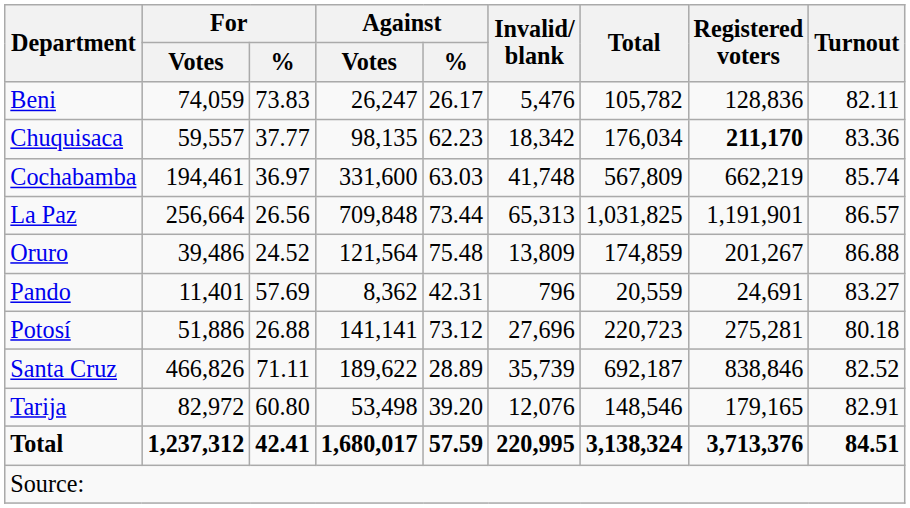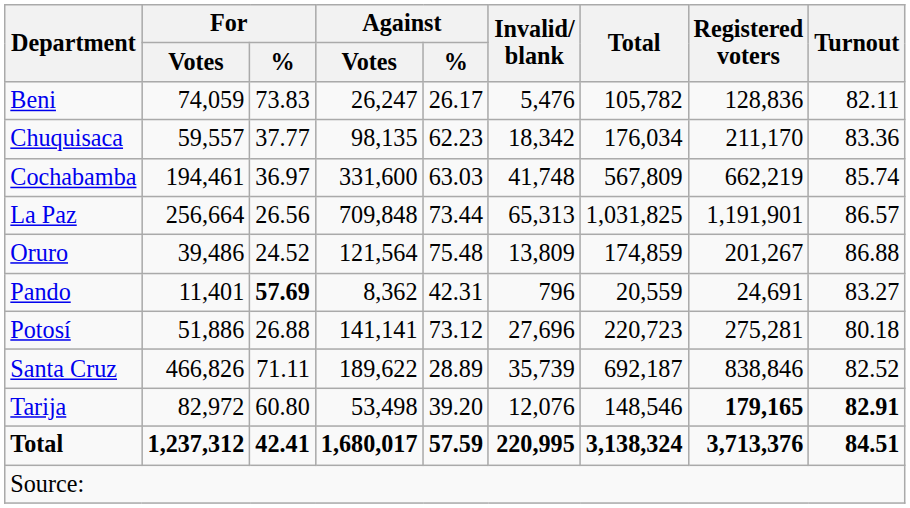(765, 138) bold -> (764, 138) normal
(283, 291) normal -> (283, 291) bold
(764, 406) normal -> (764, 406) bold
(872, 406) normal -> (872, 406) bold
